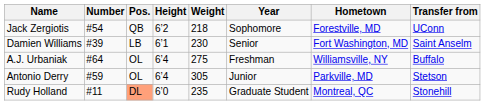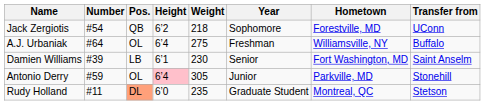rows swapped: (37, 60) <-> (44, 44)
(162, 76) no background -> (162, 76) pink background
(430, 76) Stetson -> (432, 76) Stonehill
(432, 92) Stonehill -> (430, 92) Stetson
